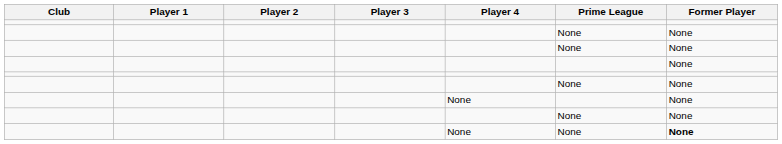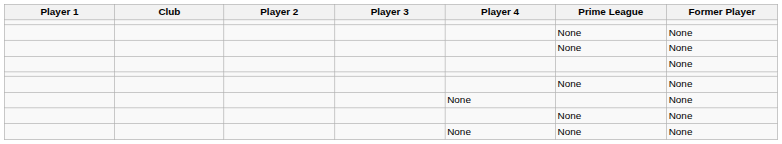columns swapped: (59, 12) <-> (169, 12)
(681, 131) bold -> (681, 131) normal
